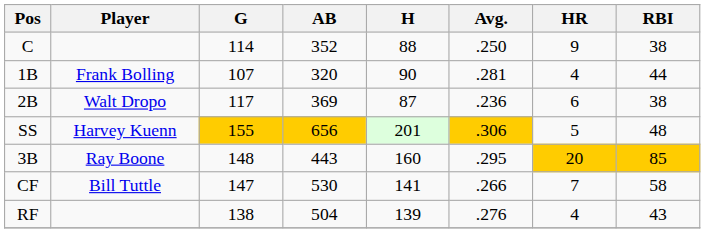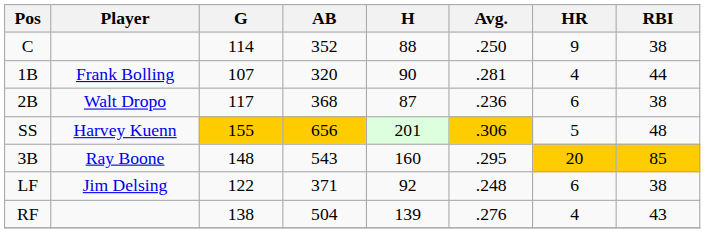(324, 102) 369 -> (324, 102) 368
(324, 158) 443 -> (324, 158) 543
+ row: (28, 185)
- row: (28, 185)
